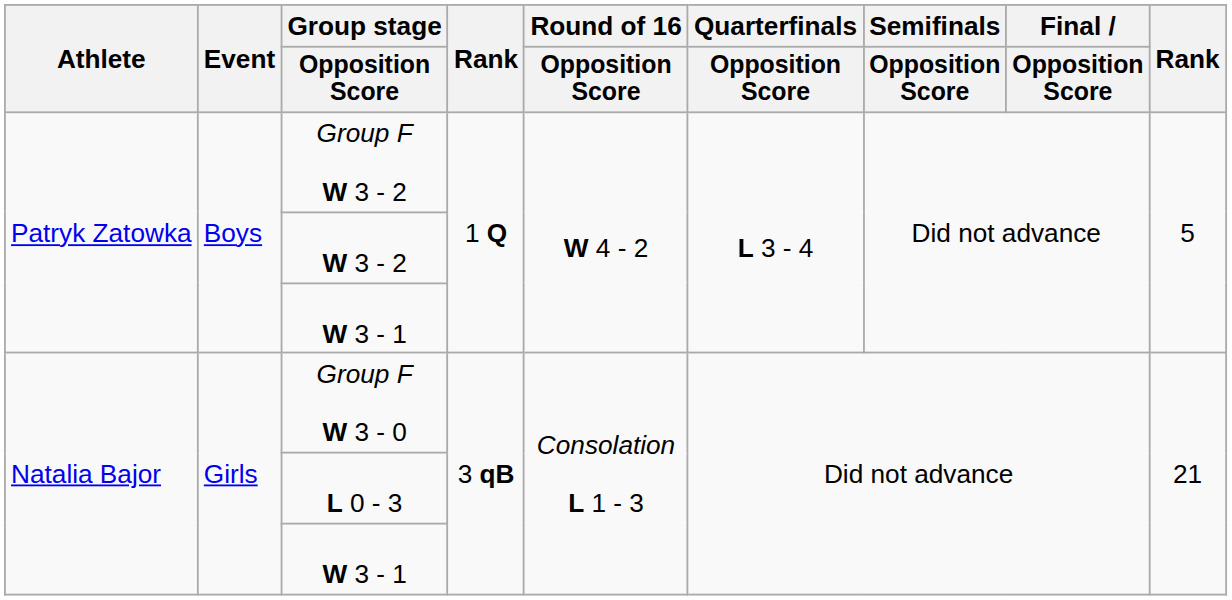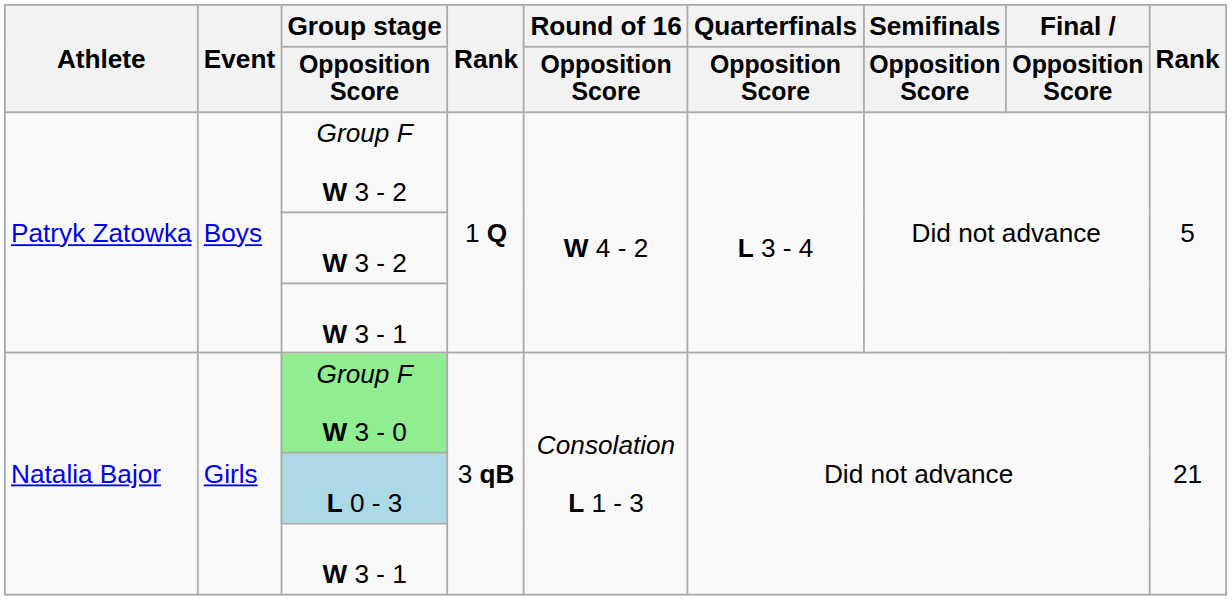(365, 404) no background -> (365, 404) lightgreen background
(365, 503) no background -> (365, 503) lightblue background
